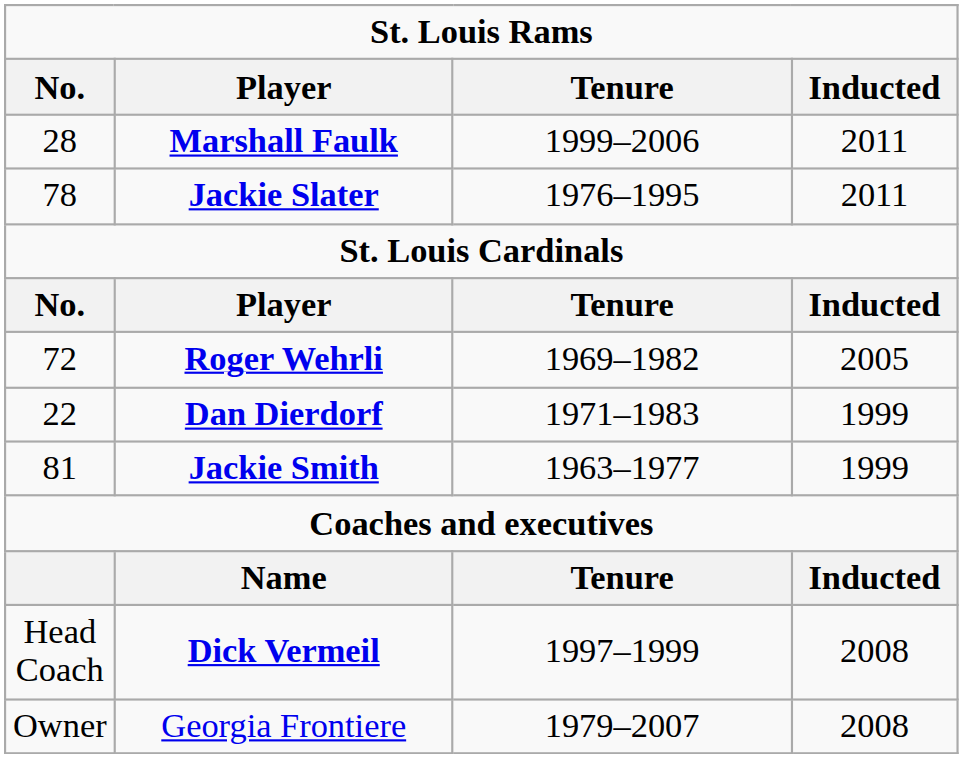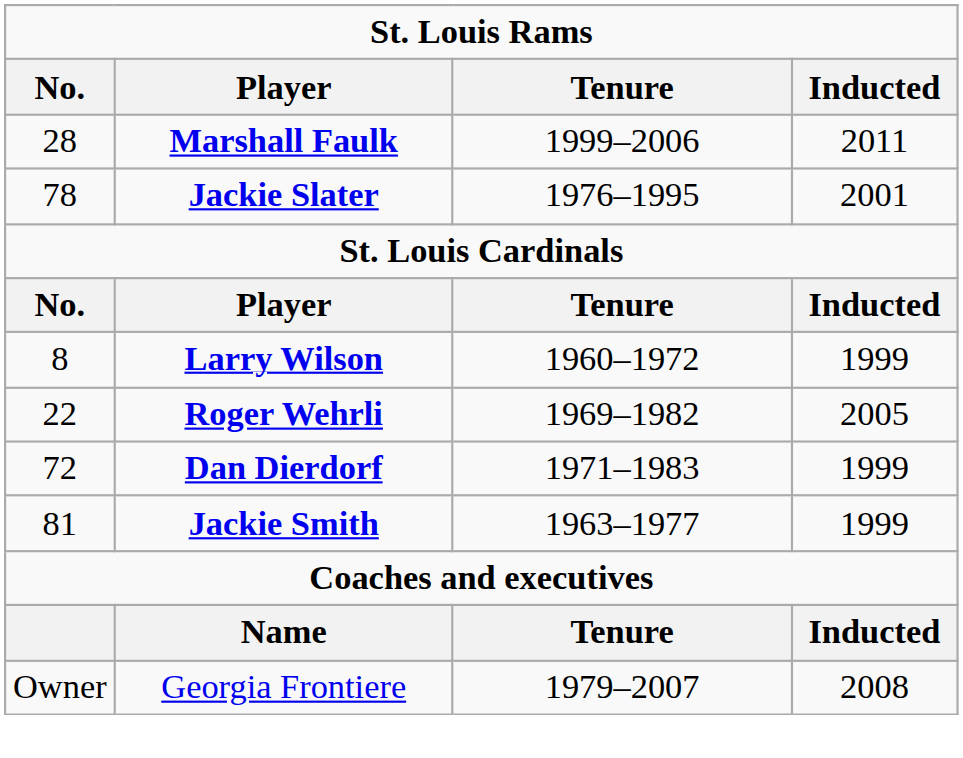(874, 195) 2011 -> (874, 195) 2001
+ row: (284, 359)
(60, 359) 72 -> (60, 413) 22
(60, 413) 22 -> (60, 468) 72
- row: (284, 651)
